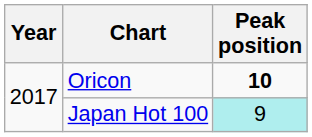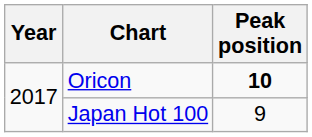(260, 114) paleturquoise background -> (260, 114) no background
